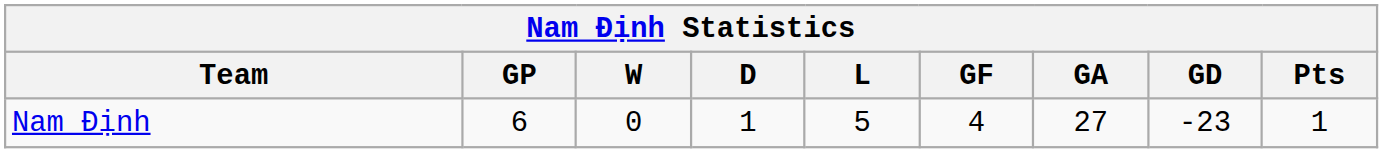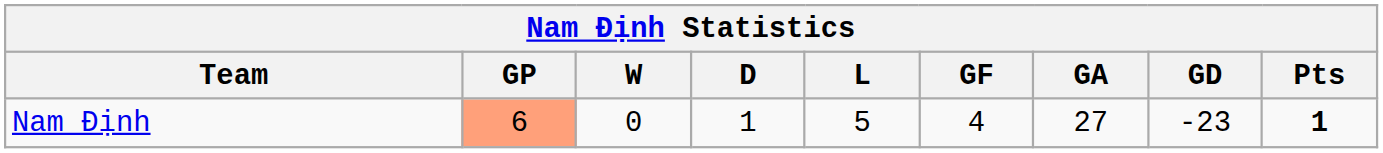(519, 123) no background -> (519, 123) lightsalmon background
(1319, 123) normal -> (1319, 123) bold
